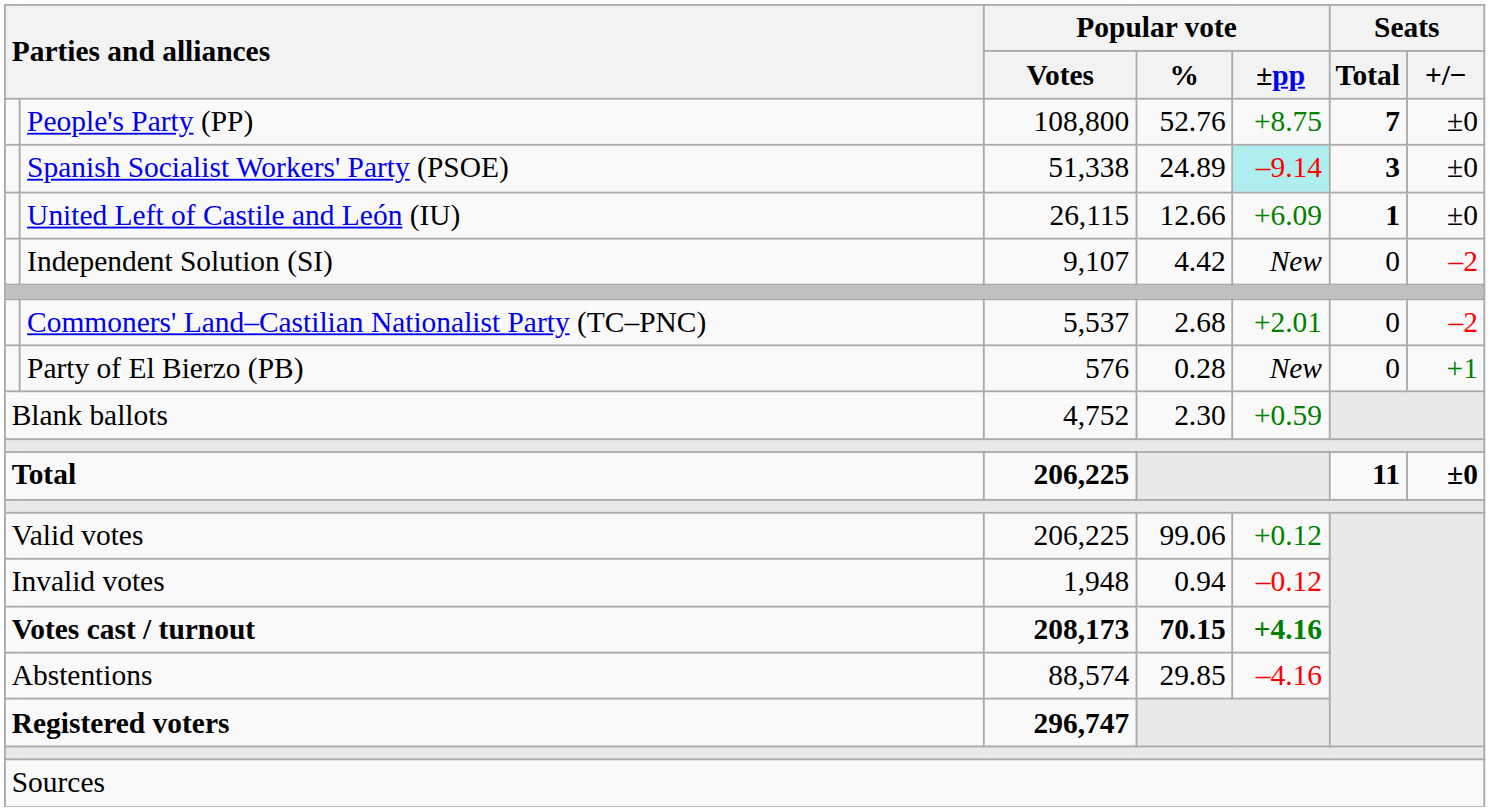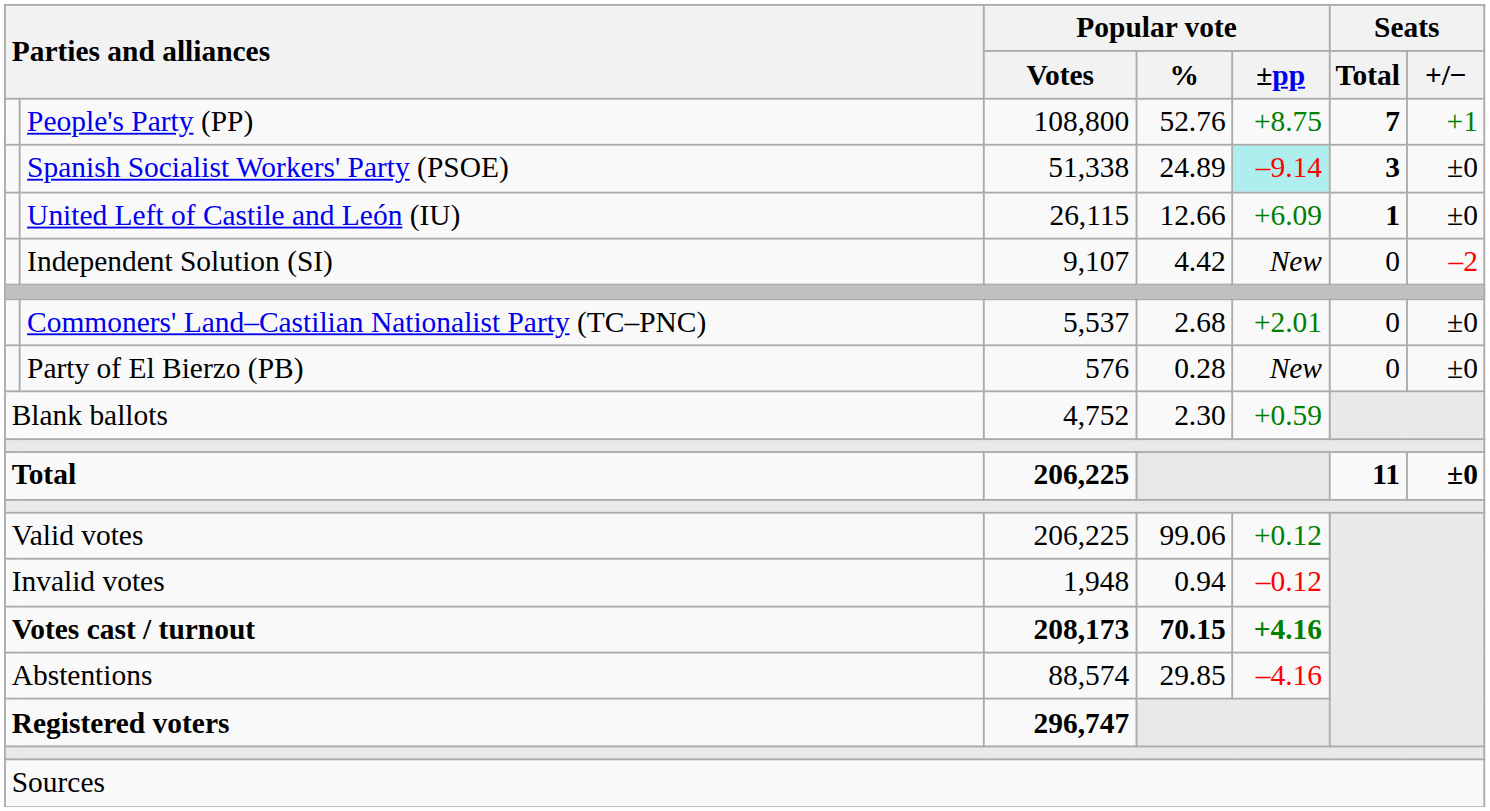(1463, 121) ±0 -> (1462, 121) +1
(1463, 321) –2 -> (1463, 321) ±0
(1462, 368) +1 -> (1463, 368) ±0
